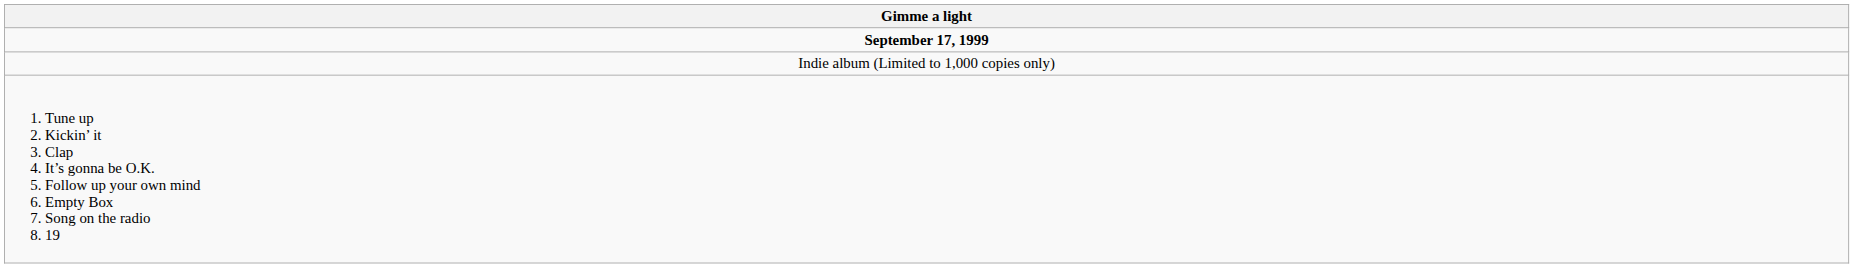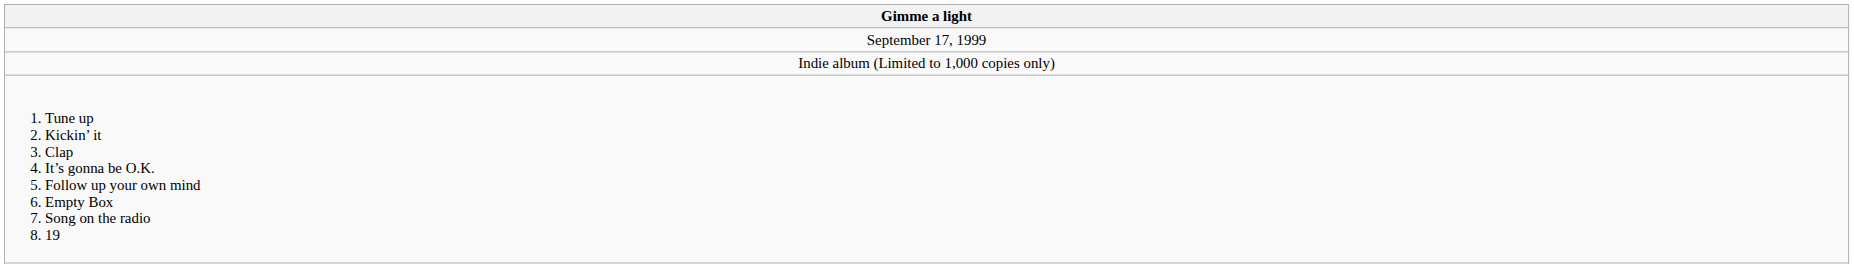(927, 39) bold -> (927, 39) normal
